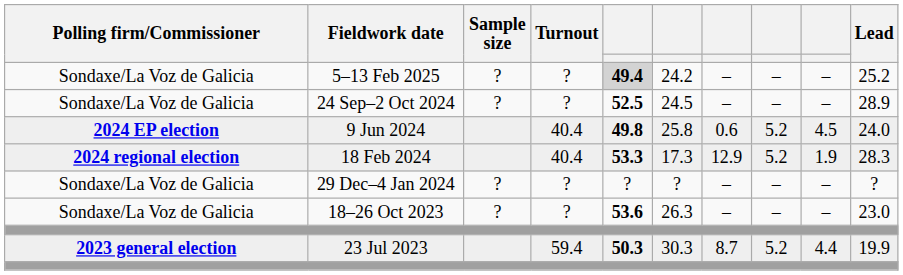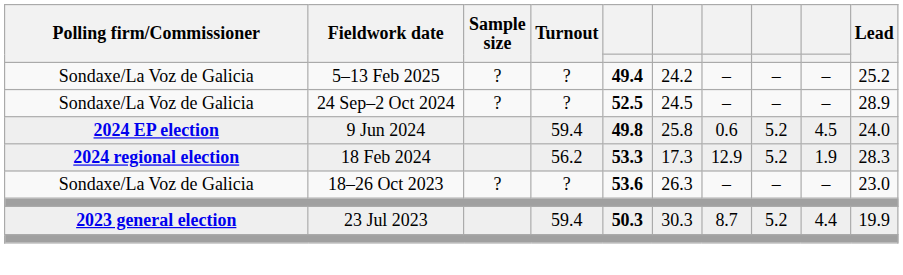(627, 76) lightgrey background -> (627, 76) no background
(567, 130) 40.4 -> (567, 130) 59.4
(567, 157) 40.4 -> (567, 157) 56.2
- row: (156, 185)
